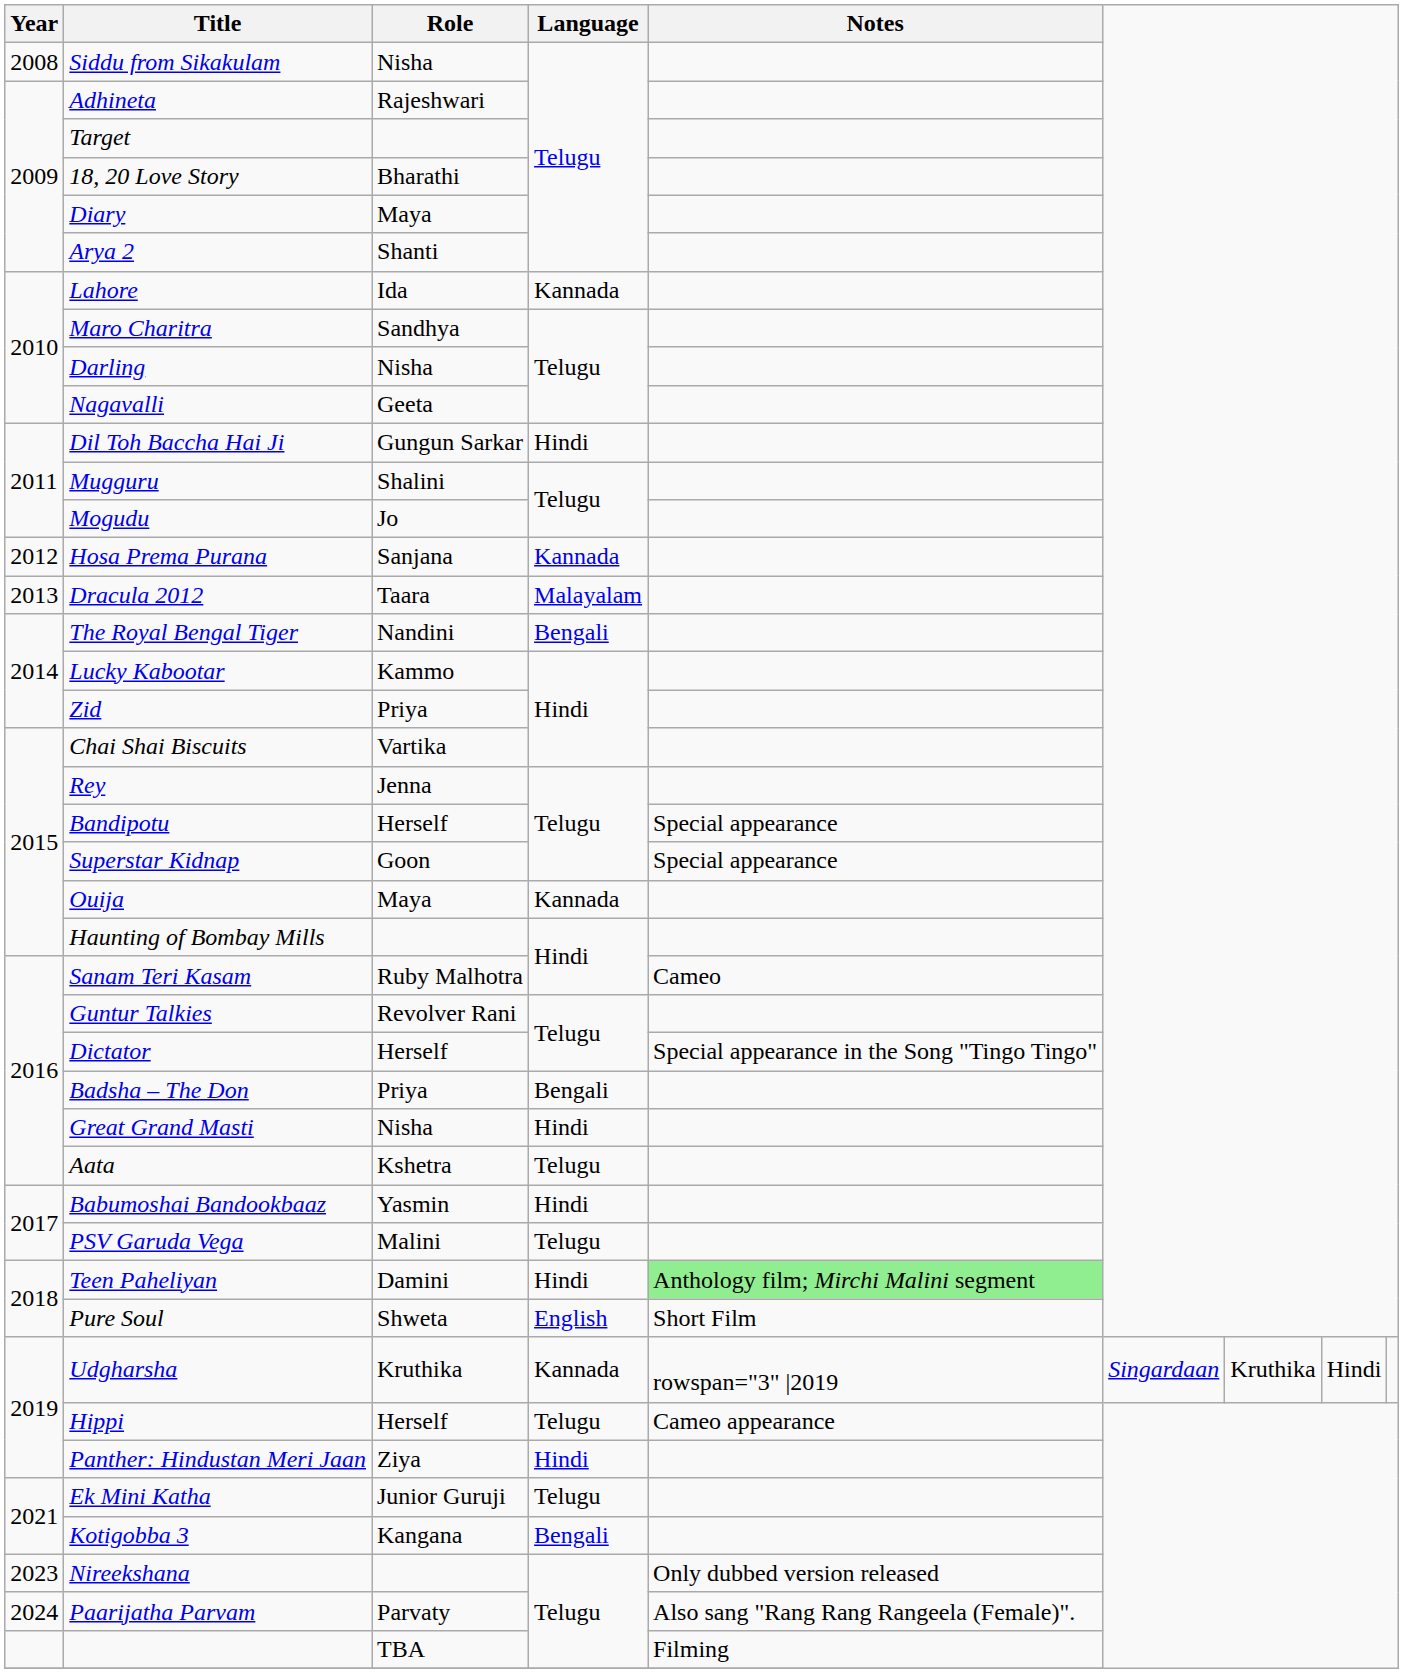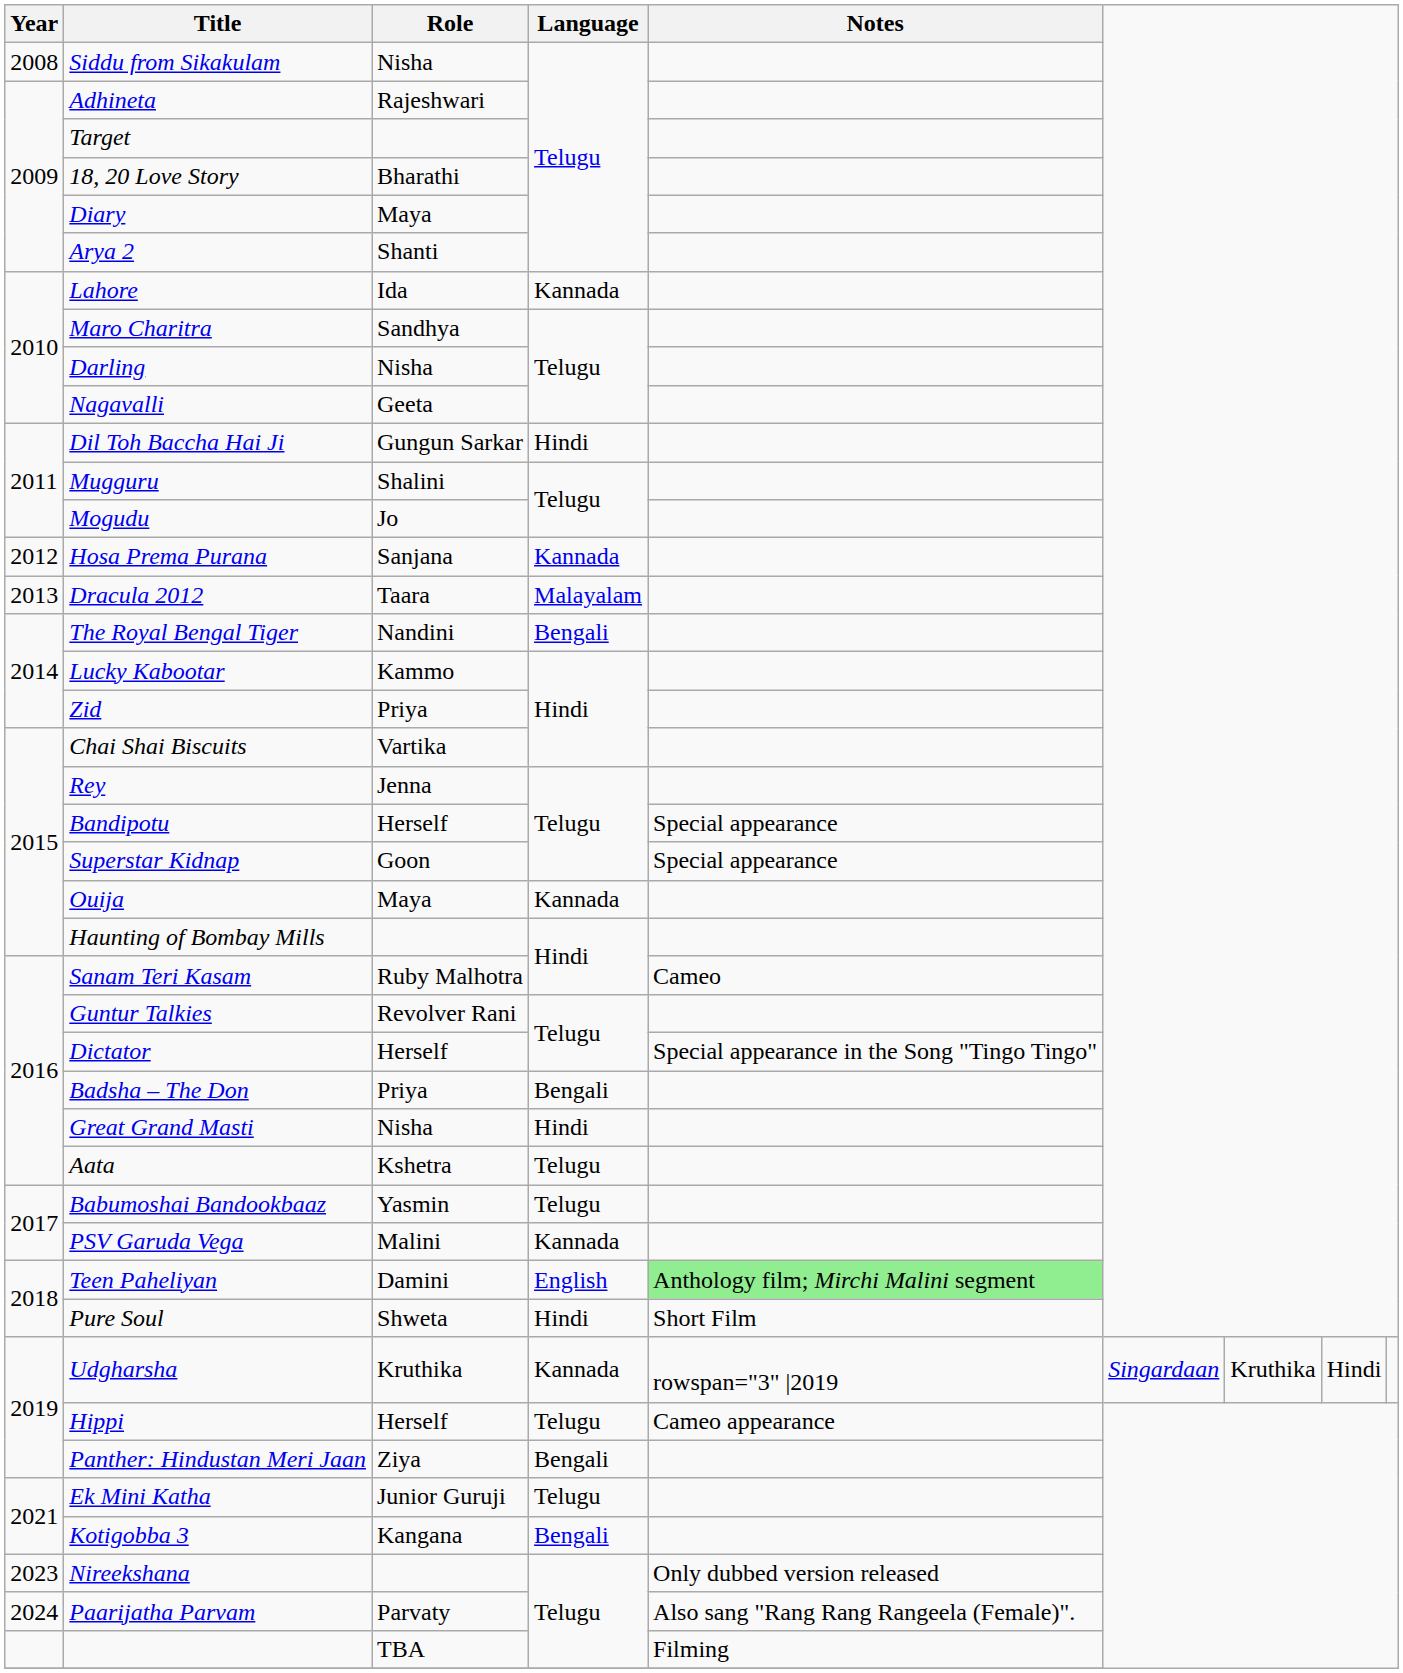(561, 1203) Hindi -> (567, 1203) Telugu
(567, 1241) Telugu -> (577, 1241) Kannada
(561, 1279) Hindi -> (571, 1279) English
(571, 1317) English -> (561, 1317) Hindi
(561, 1458) Hindi -> (571, 1458) Bengali
